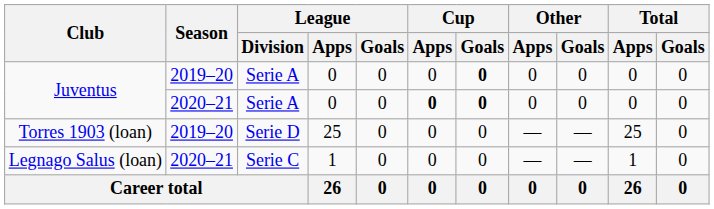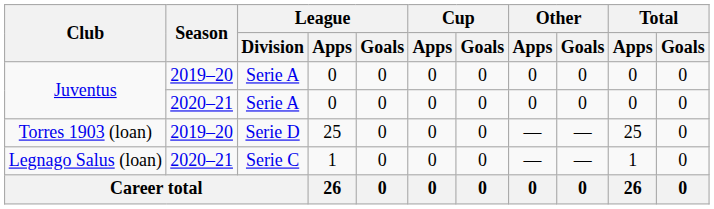(482, 75) bold -> (482, 75) normal
(432, 103) bold -> (432, 103) normal
(482, 103) bold -> (482, 103) normal
